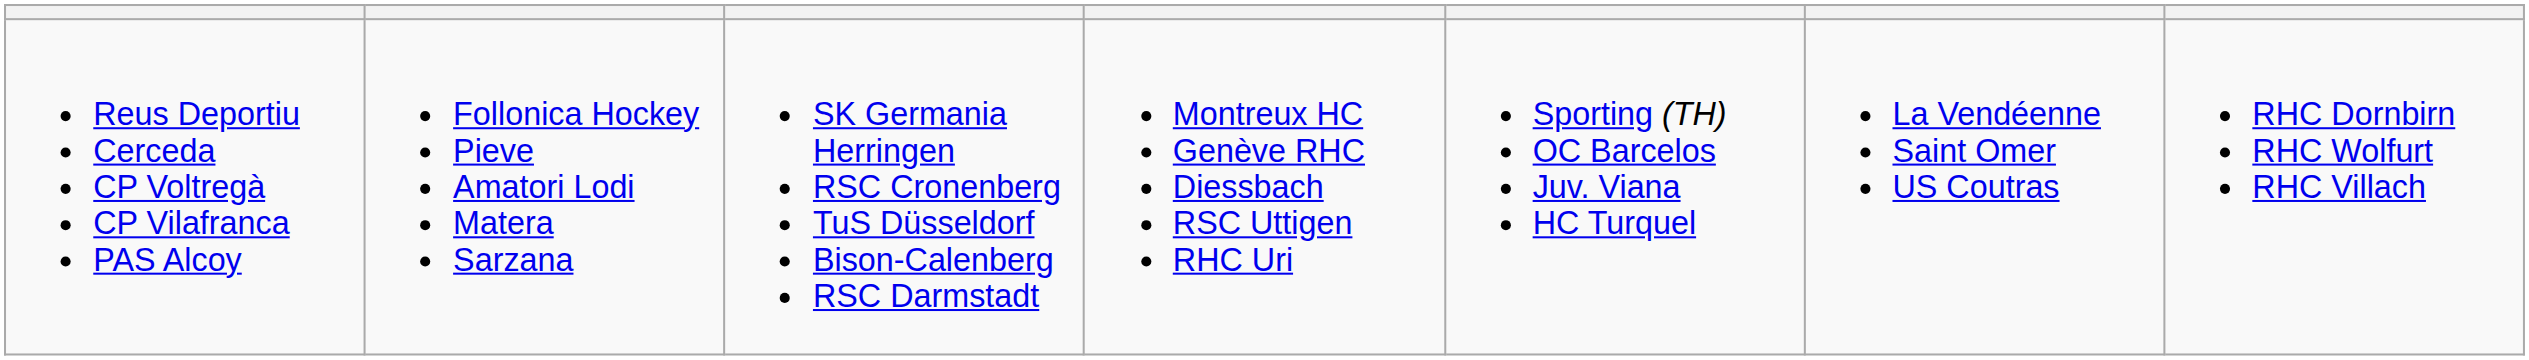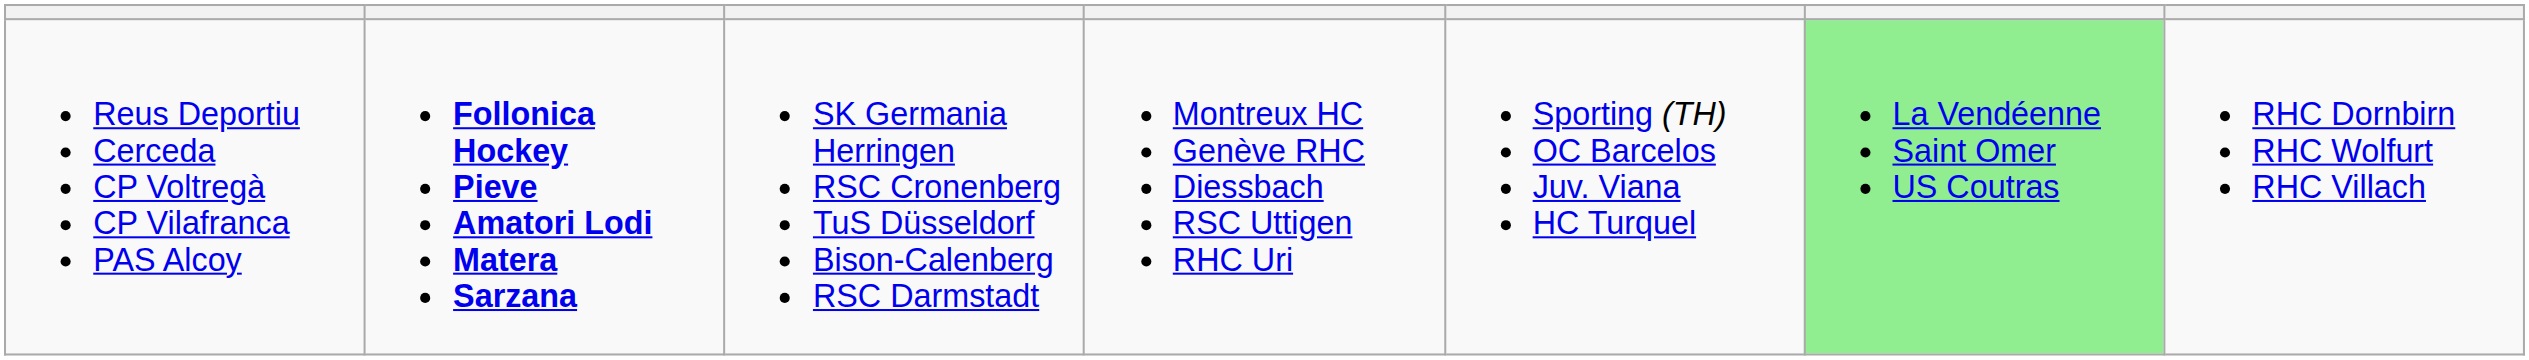(545, 187) normal -> (545, 205) bold
(1984, 151) no background -> (1984, 151) lightgreen background
